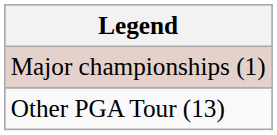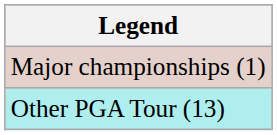(118, 108) no background -> (118, 108) paleturquoise background
